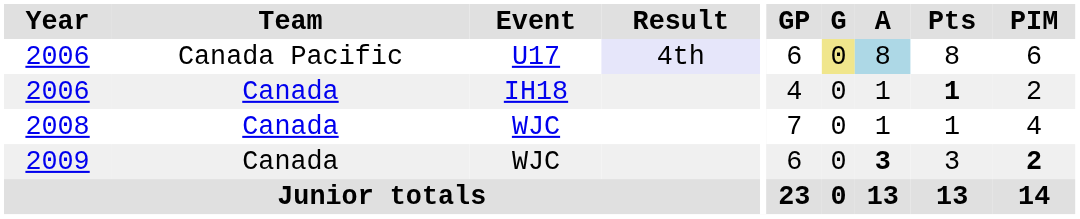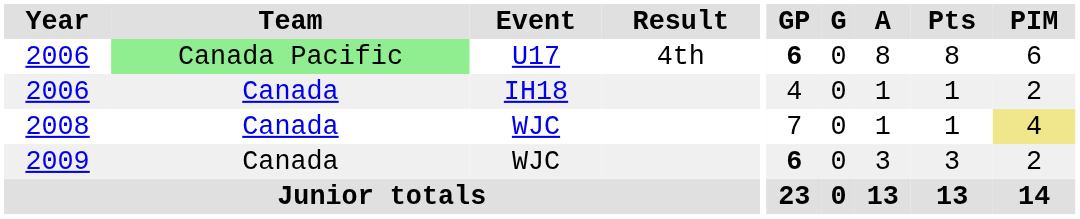(290, 57) no background -> (290, 57) lightgreen background
(681, 57) lavender background -> (681, 57) no background
(794, 57) normal -> (794, 57) bold
(839, 57) khaki background -> (839, 57) no background
(883, 57) lightblue background -> (883, 57) no background
(952, 92) bold -> (952, 92) normal
(1034, 127) no background -> (1034, 127) khaki background
(794, 162) normal -> (794, 162) bold
(883, 162) bold -> (883, 162) normal
(1034, 162) bold -> (1034, 162) normal
